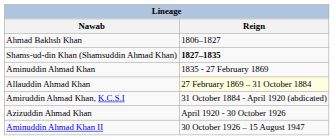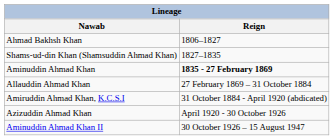(201, 55) bold -> (201, 55) normal
(225, 70) normal -> (227, 70) bold
(246, 84) lightyellow background -> (246, 84) no background
